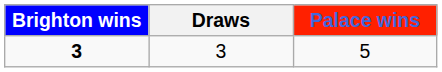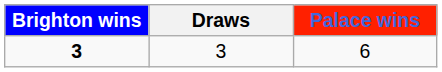(365, 51) 5 -> (365, 51) 6
